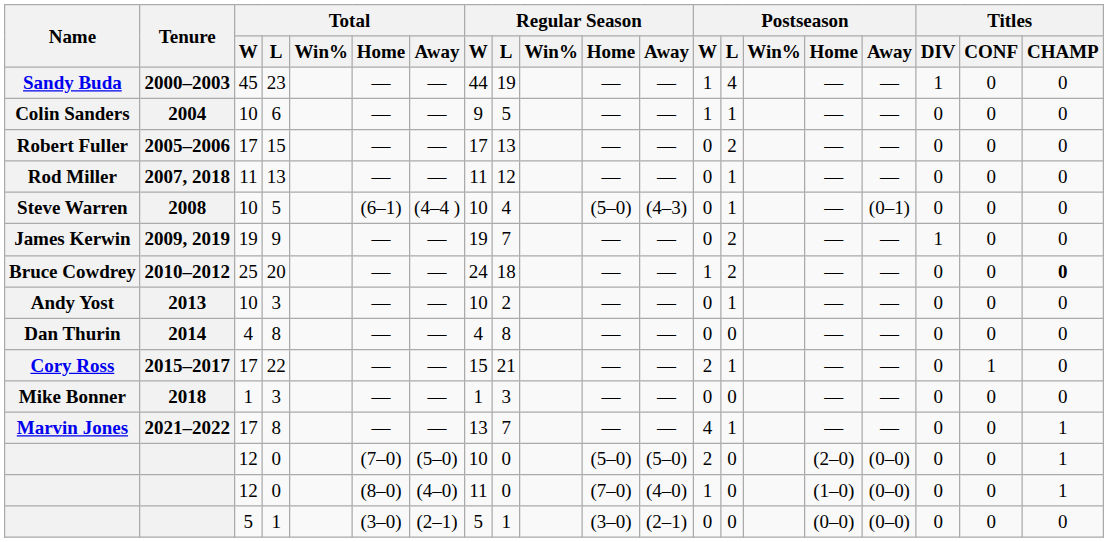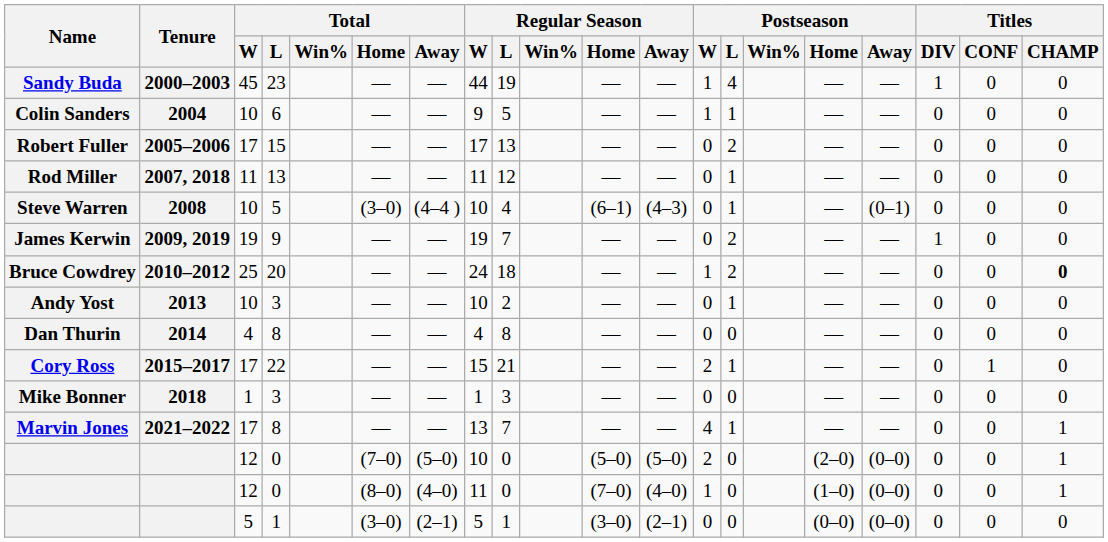(381, 208) (6–1) -> (381, 208) (3–0)
(611, 208) (5–0) -> (611, 208) (6–1)
